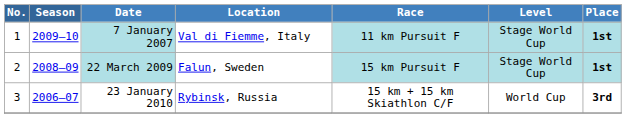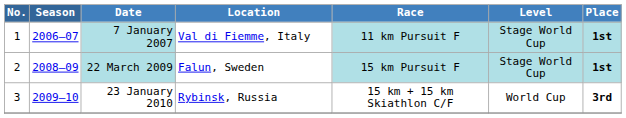(55, 38) 2009–10 -> (55, 38) 2006–07
(55, 98) 2006–07 -> (55, 98) 2009–10
